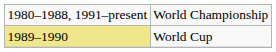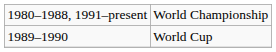(38, 36) khaki background -> (38, 36) no background
